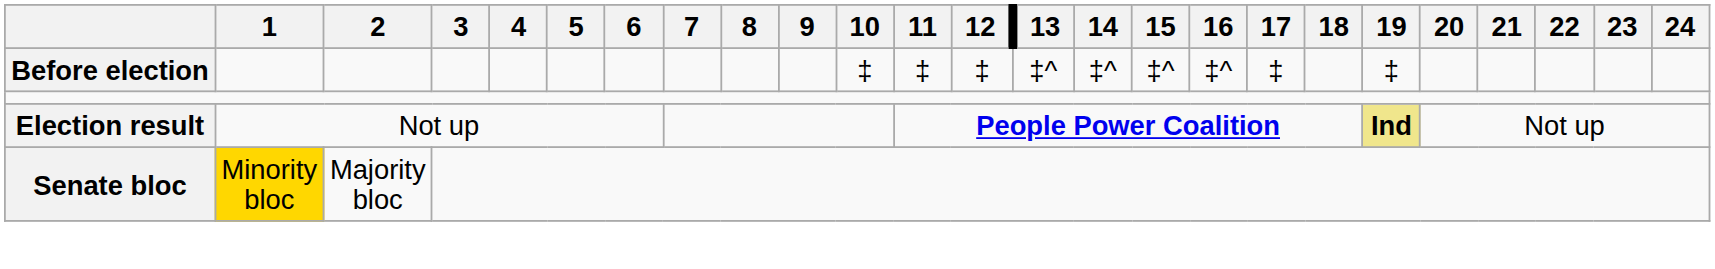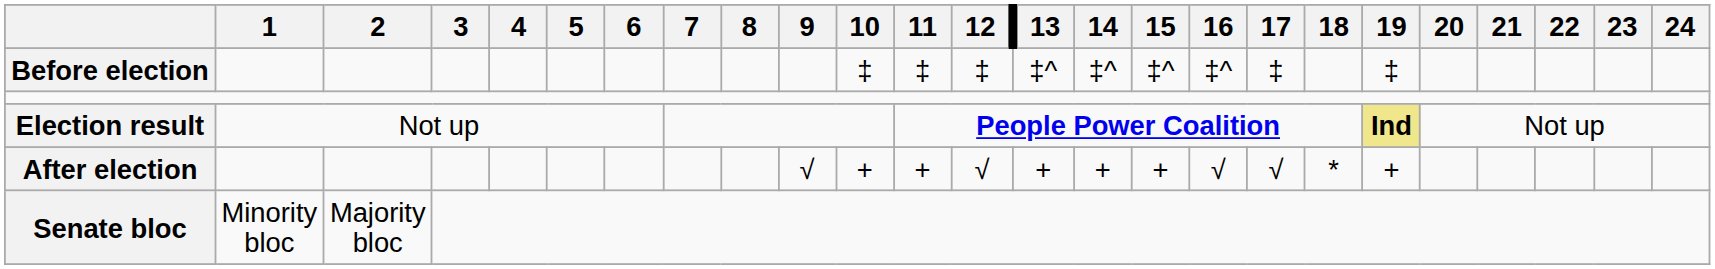+ row: (110, 169)
(269, 185) gold background -> (269, 228) no background
